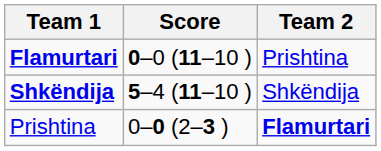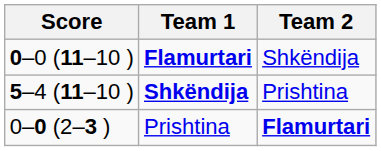columns swapped: (64, 22) <-> (190, 22)
(305, 57) Prishtina -> (311, 57) Shkëndija
(311, 92) Shkëndija -> (305, 92) Prishtina
